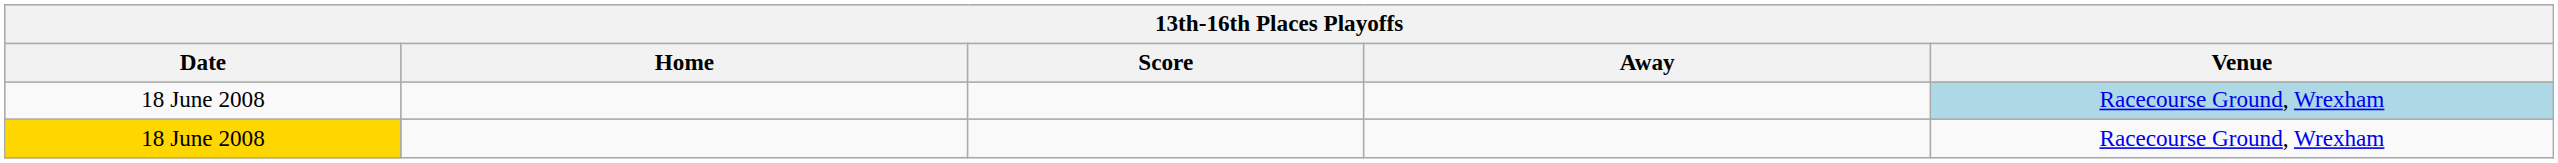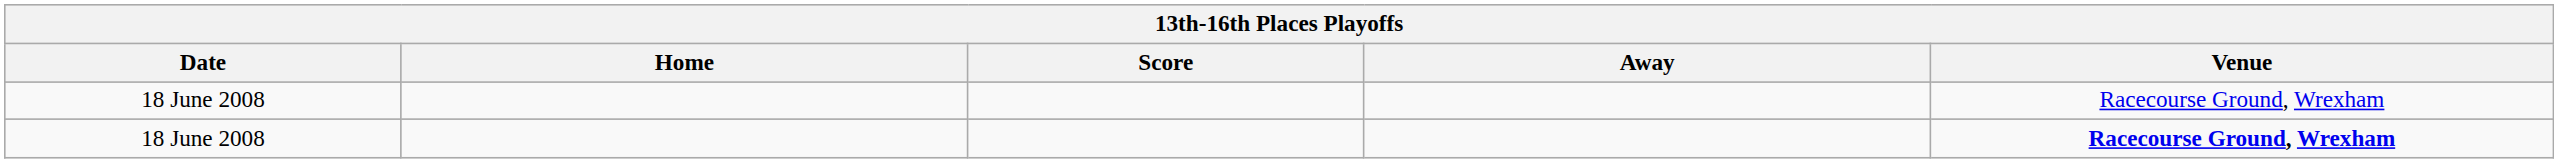(2242, 100) lightblue background -> (2242, 100) no background
(203, 138) gold background -> (203, 138) no background
(2242, 138) normal -> (2242, 138) bold
